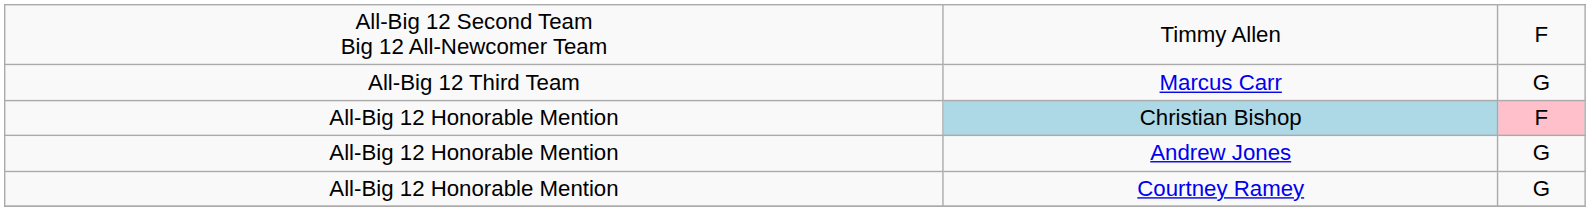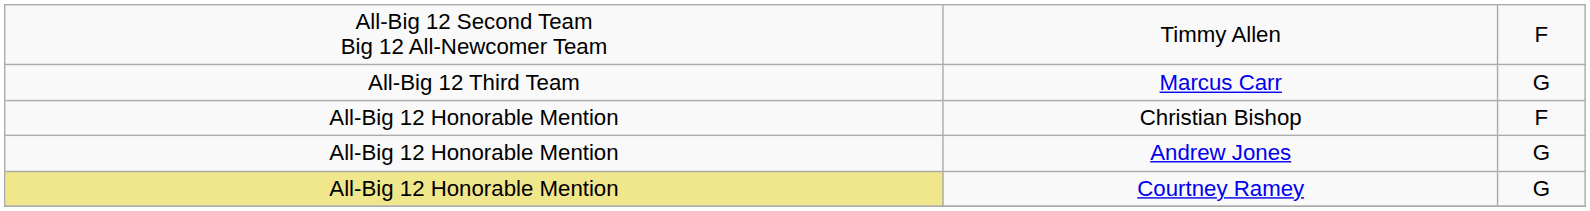(1221, 117) lightblue background -> (1221, 117) no background
(1541, 117) pink background -> (1541, 117) no background
(474, 188) no background -> (474, 188) khaki background
